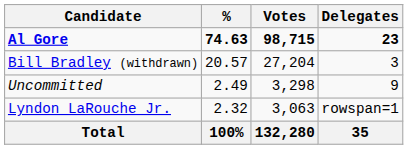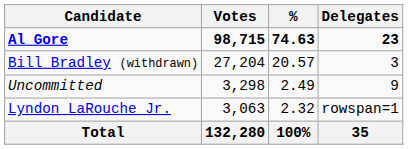columns swapped: (285, 16) <-> (226, 16)
